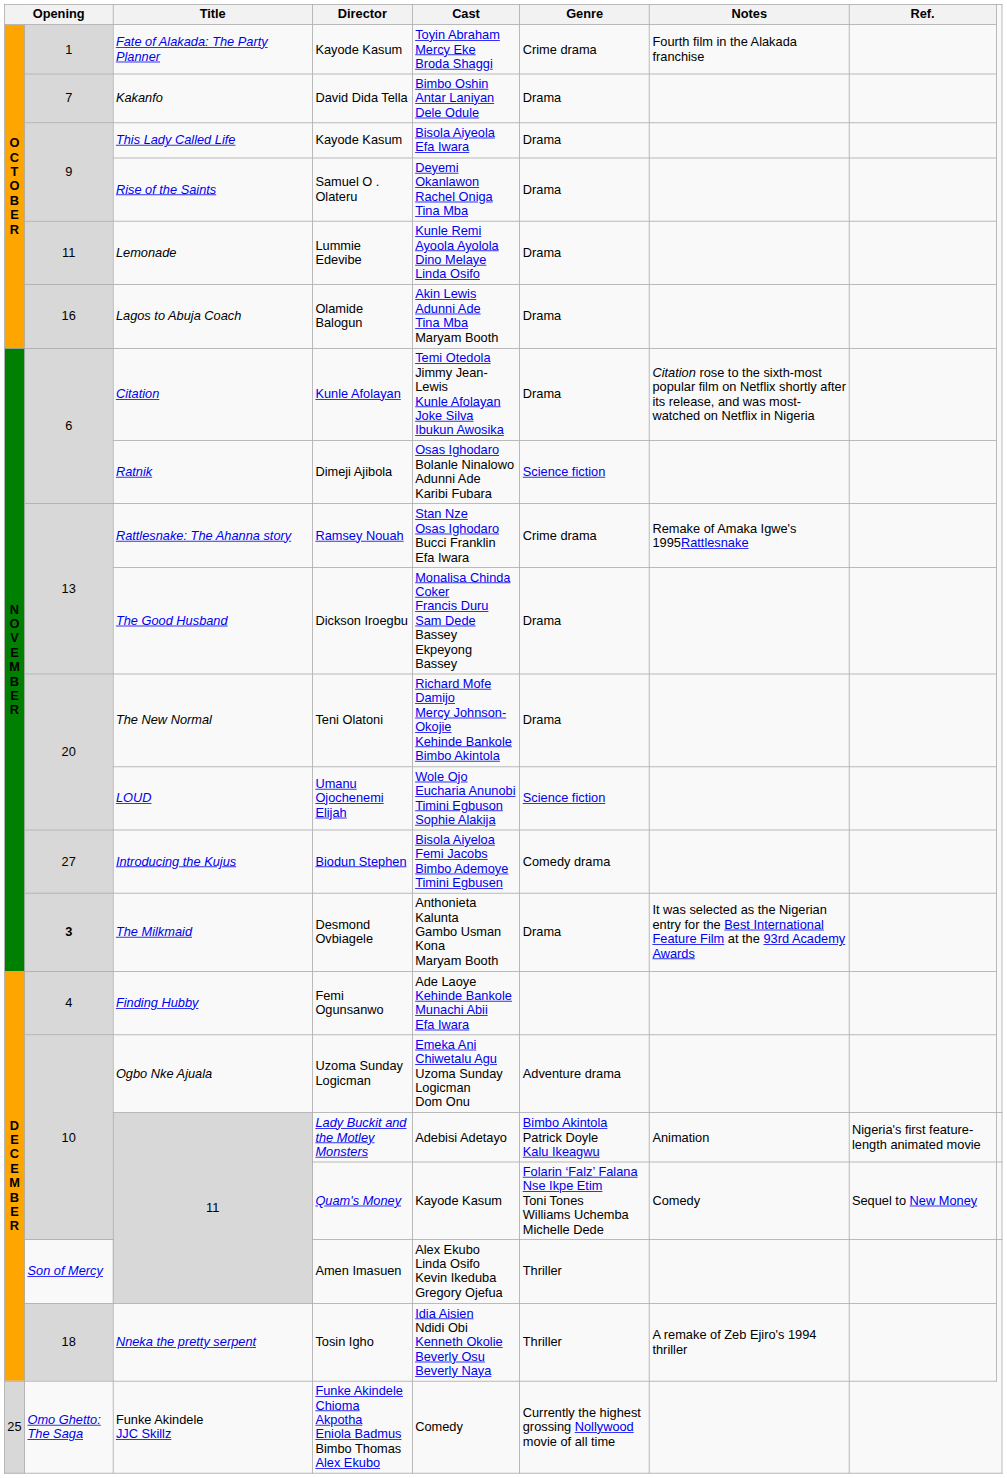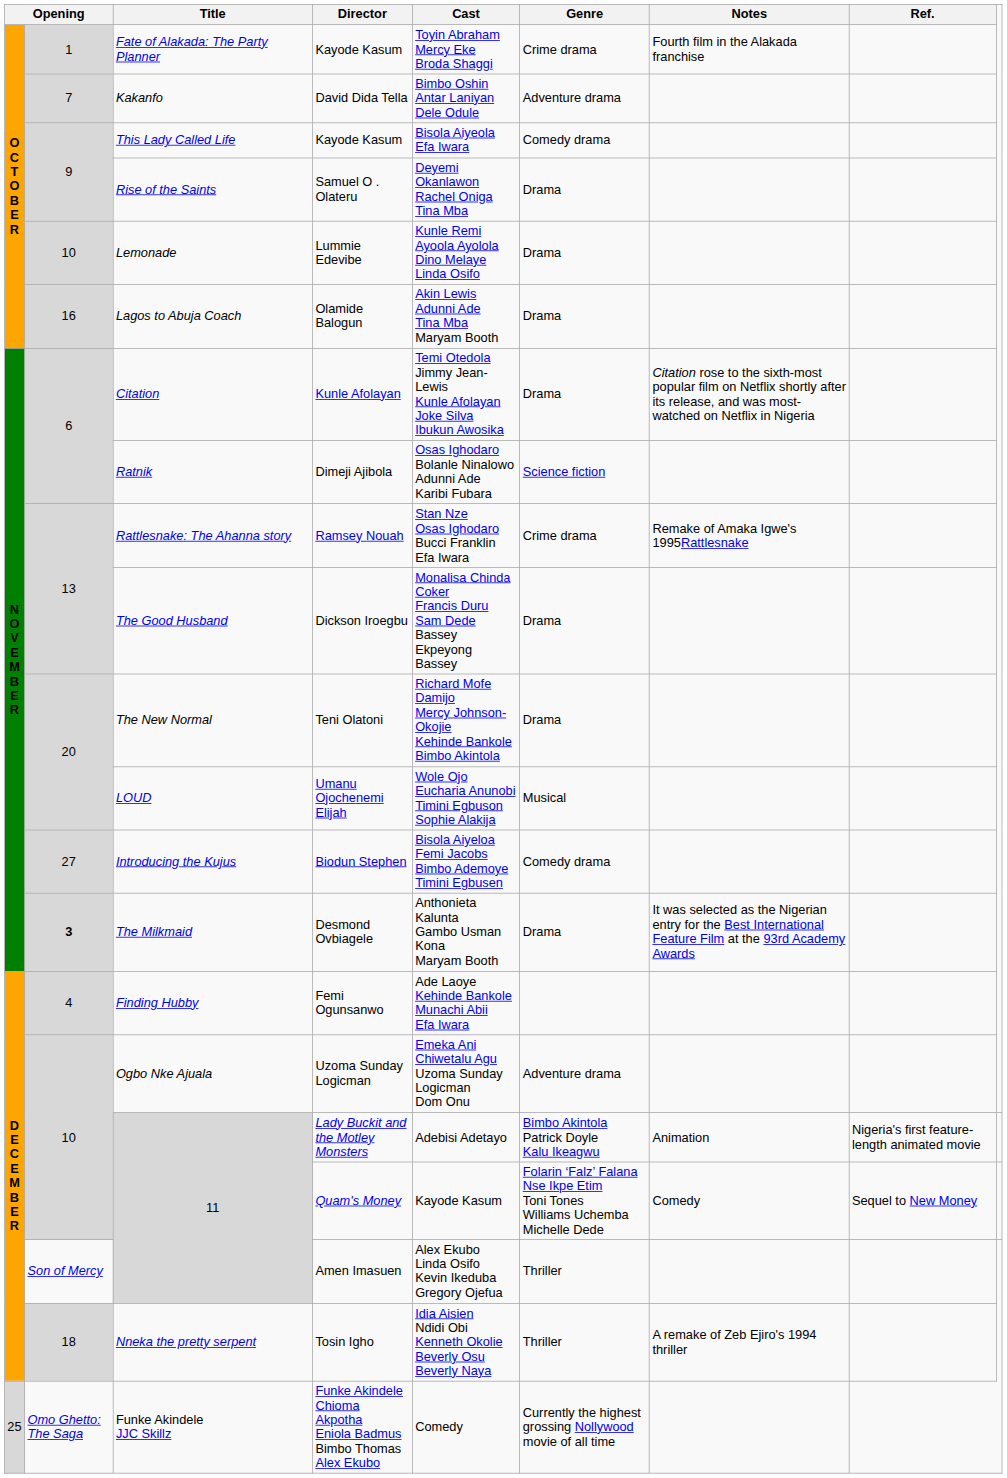(542, 98) Drama -> (572, 98) Adventure drama
(542, 140) Drama -> (566, 140) Comedy drama
(69, 252) 11 -> (69, 252) 10
(564, 798) Science fiction -> (544, 798) Musical
